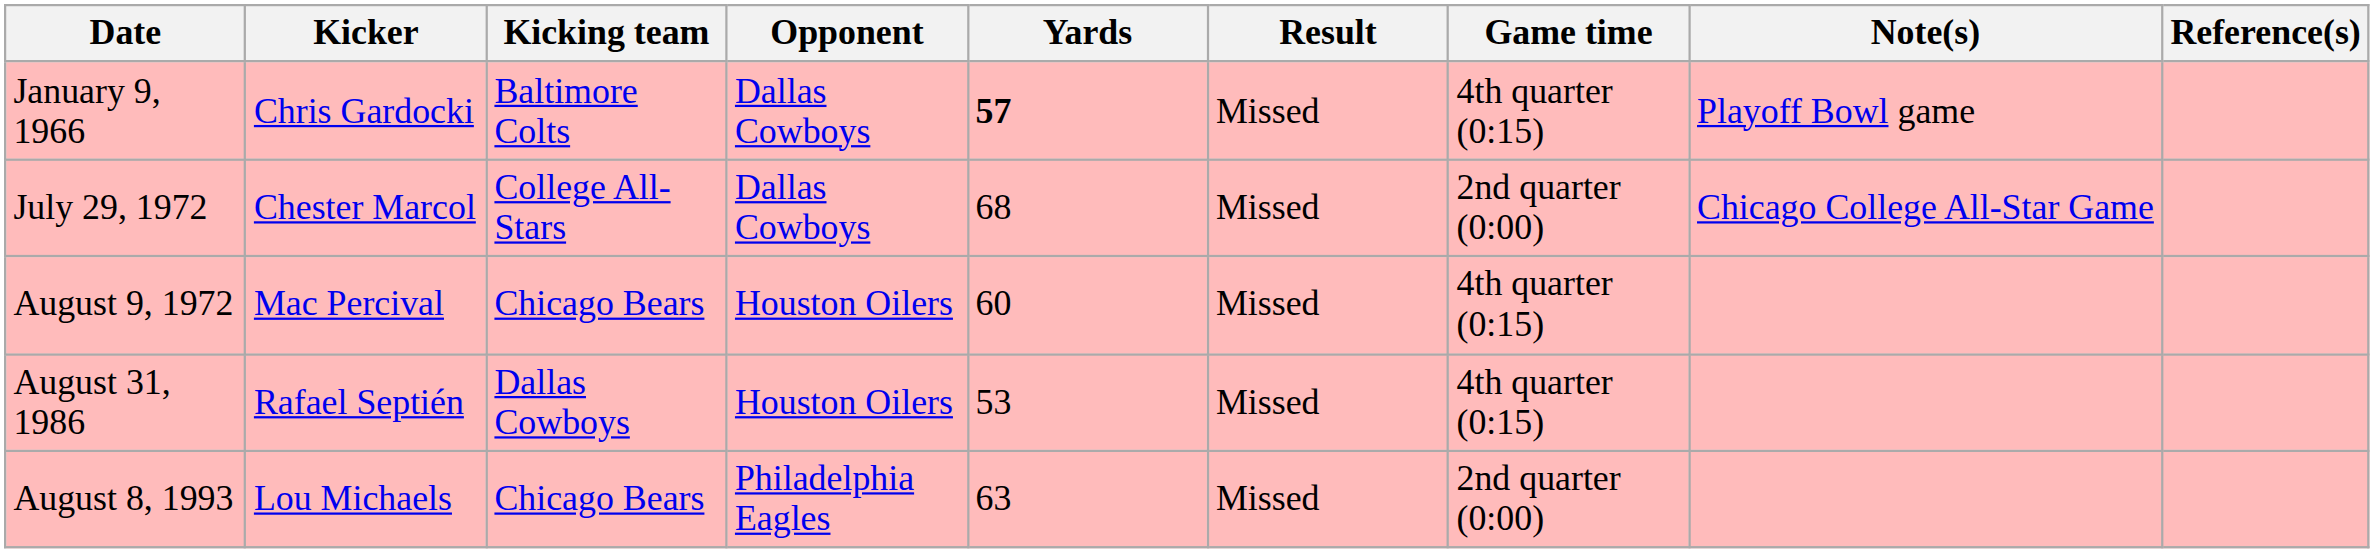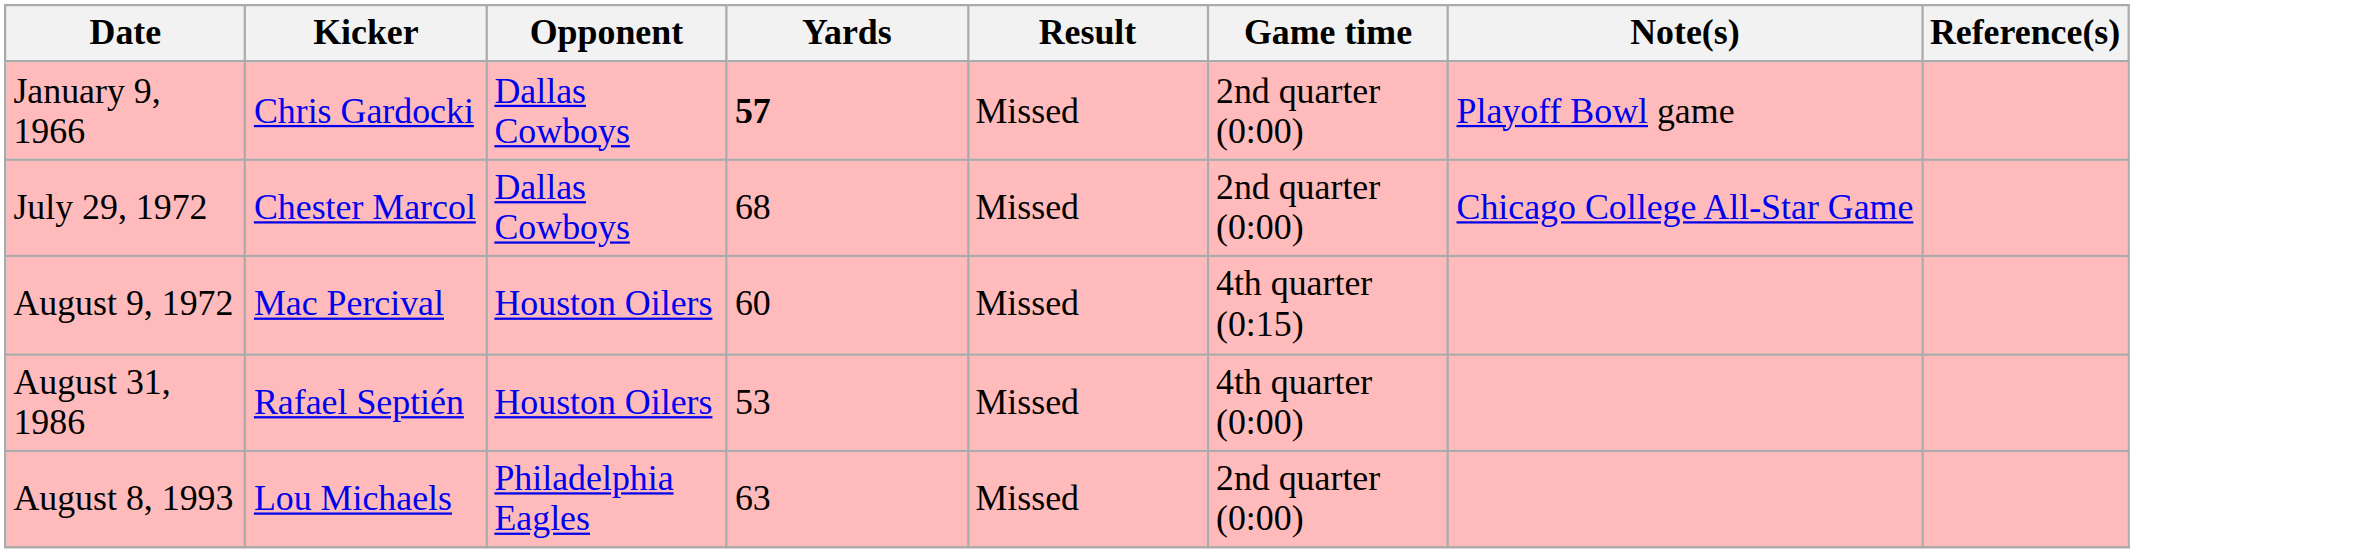- column: (606, 32)
(1535, 109) 4th quarter (0:15) -> (1298, 109) 2nd quarter (0:00)
(1535, 401) 4th quarter (0:15) -> (1294, 401) 4th quarter (0:00)
